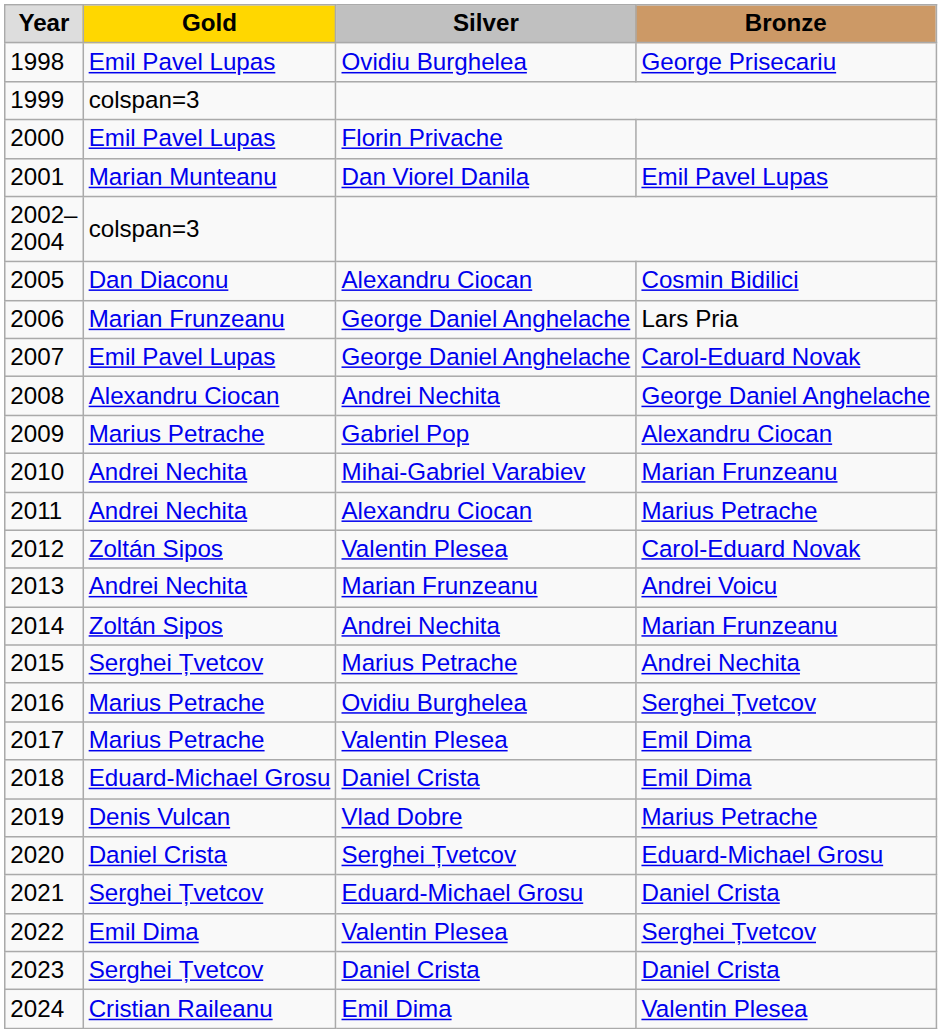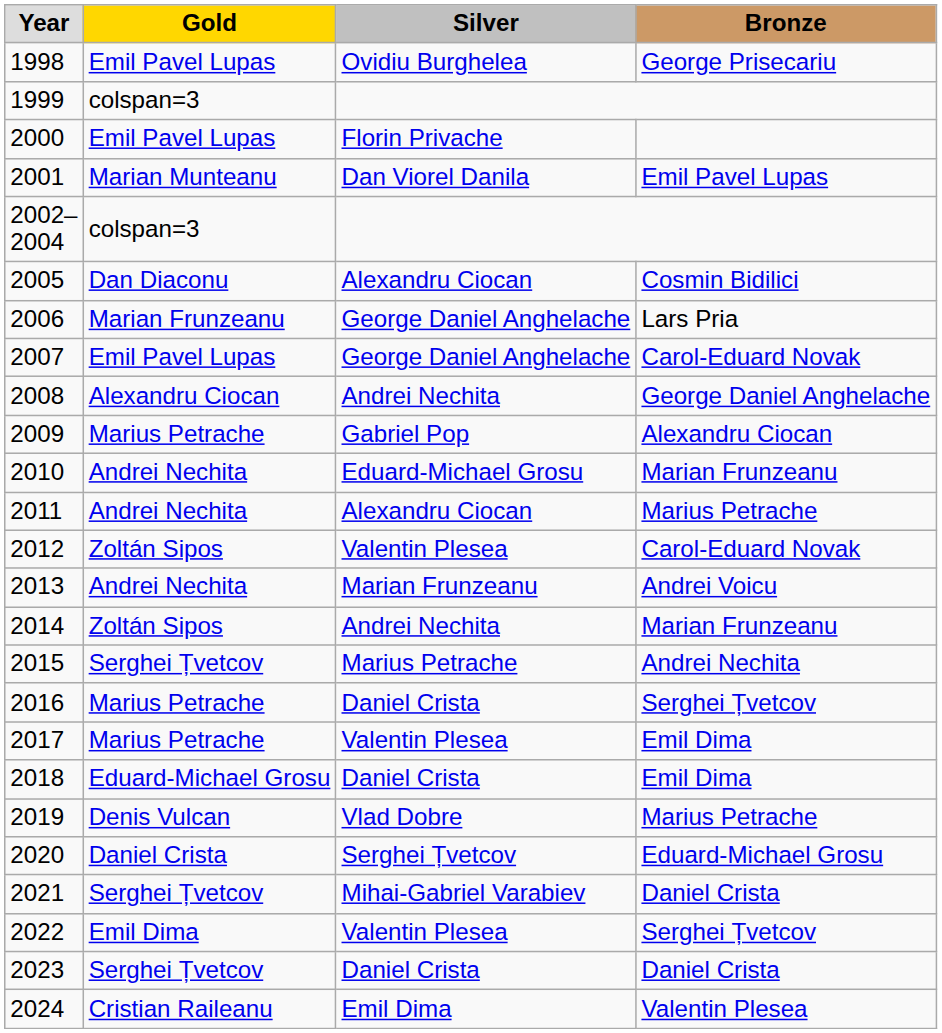(463, 472) Mihai-Gabriel Varabiev -> (462, 472) Eduard-Michael Grosu
(434, 702) Ovidiu Burghelea -> (411, 702) Daniel Crista
(462, 893) Eduard-Michael Grosu -> (463, 893) Mihai-Gabriel Varabiev
